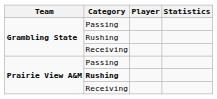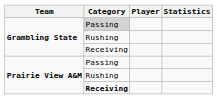(102, 24) no background -> (102, 24) lightgrey background
(102, 75) bold -> (102, 75) normal
(107, 88) normal -> (107, 88) bold
